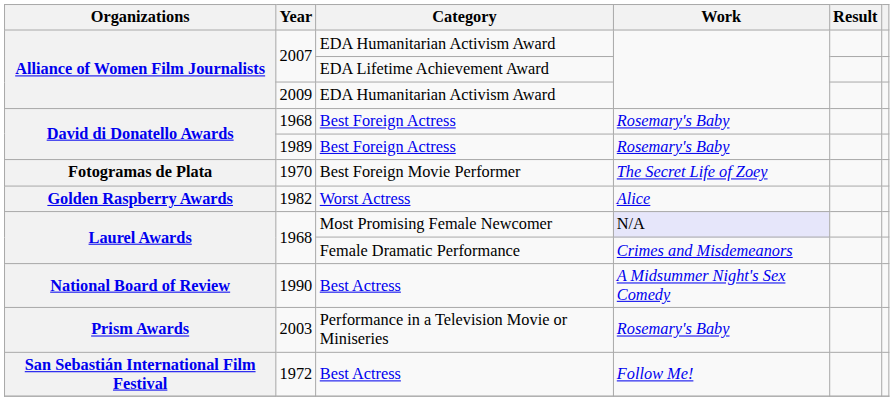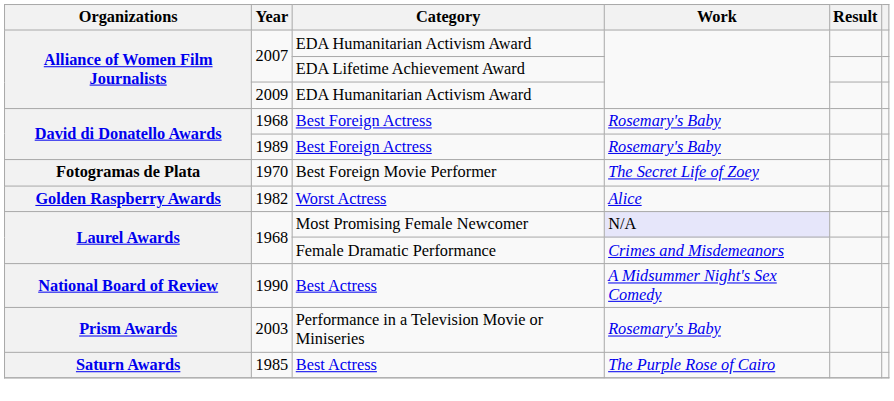- row: (296, 373)
+ row: (272, 364)
